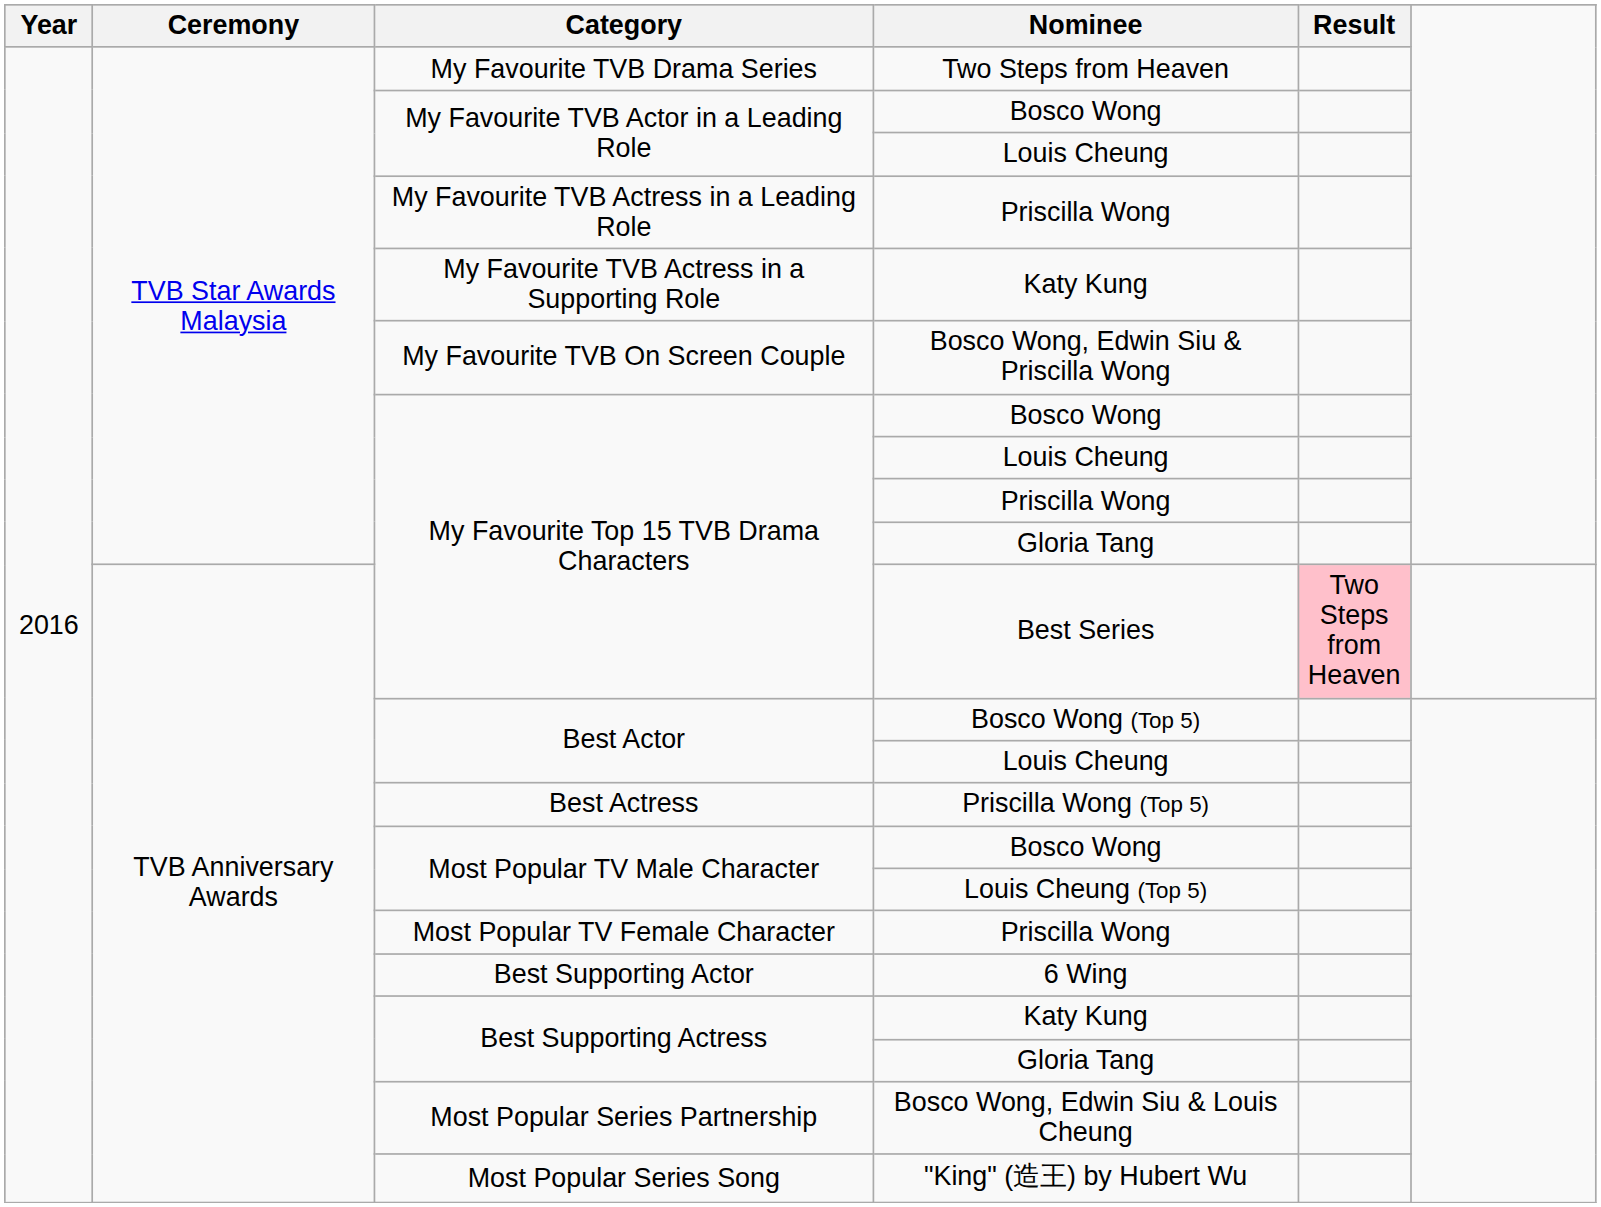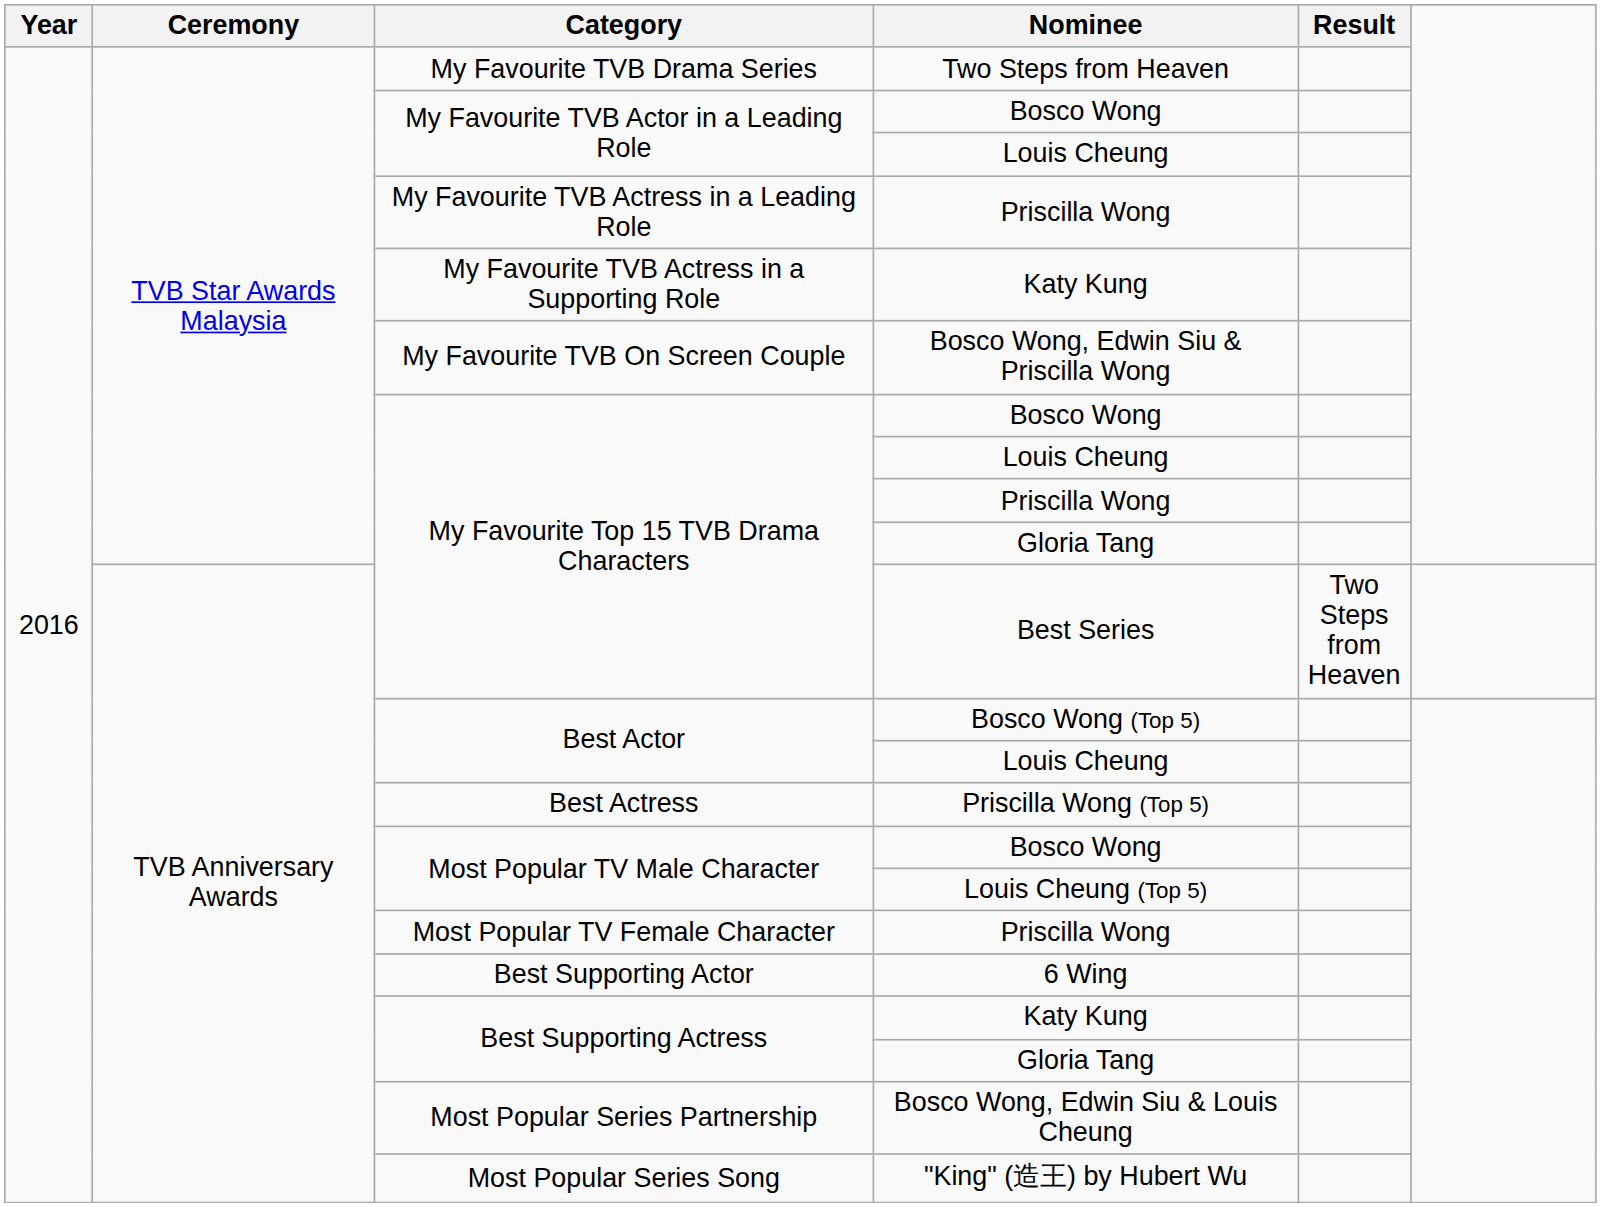(1354, 630) pink background -> (1354, 630) no background
